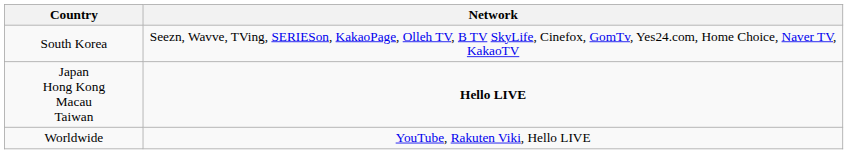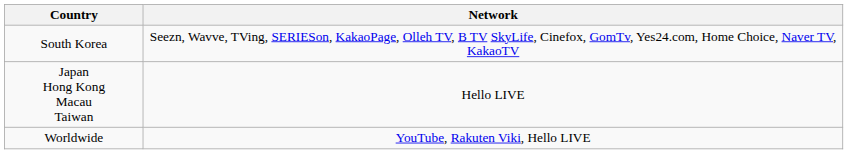(493, 94) bold -> (493, 94) normal
